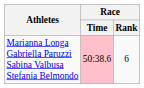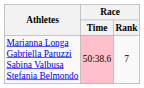(127, 60) 6 -> (127, 60) 7
